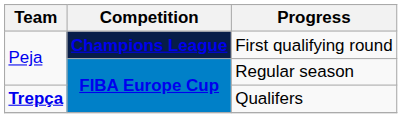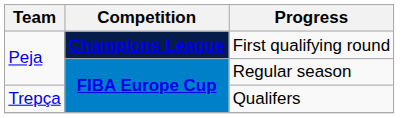(36, 98) bold -> (35, 98) normal
